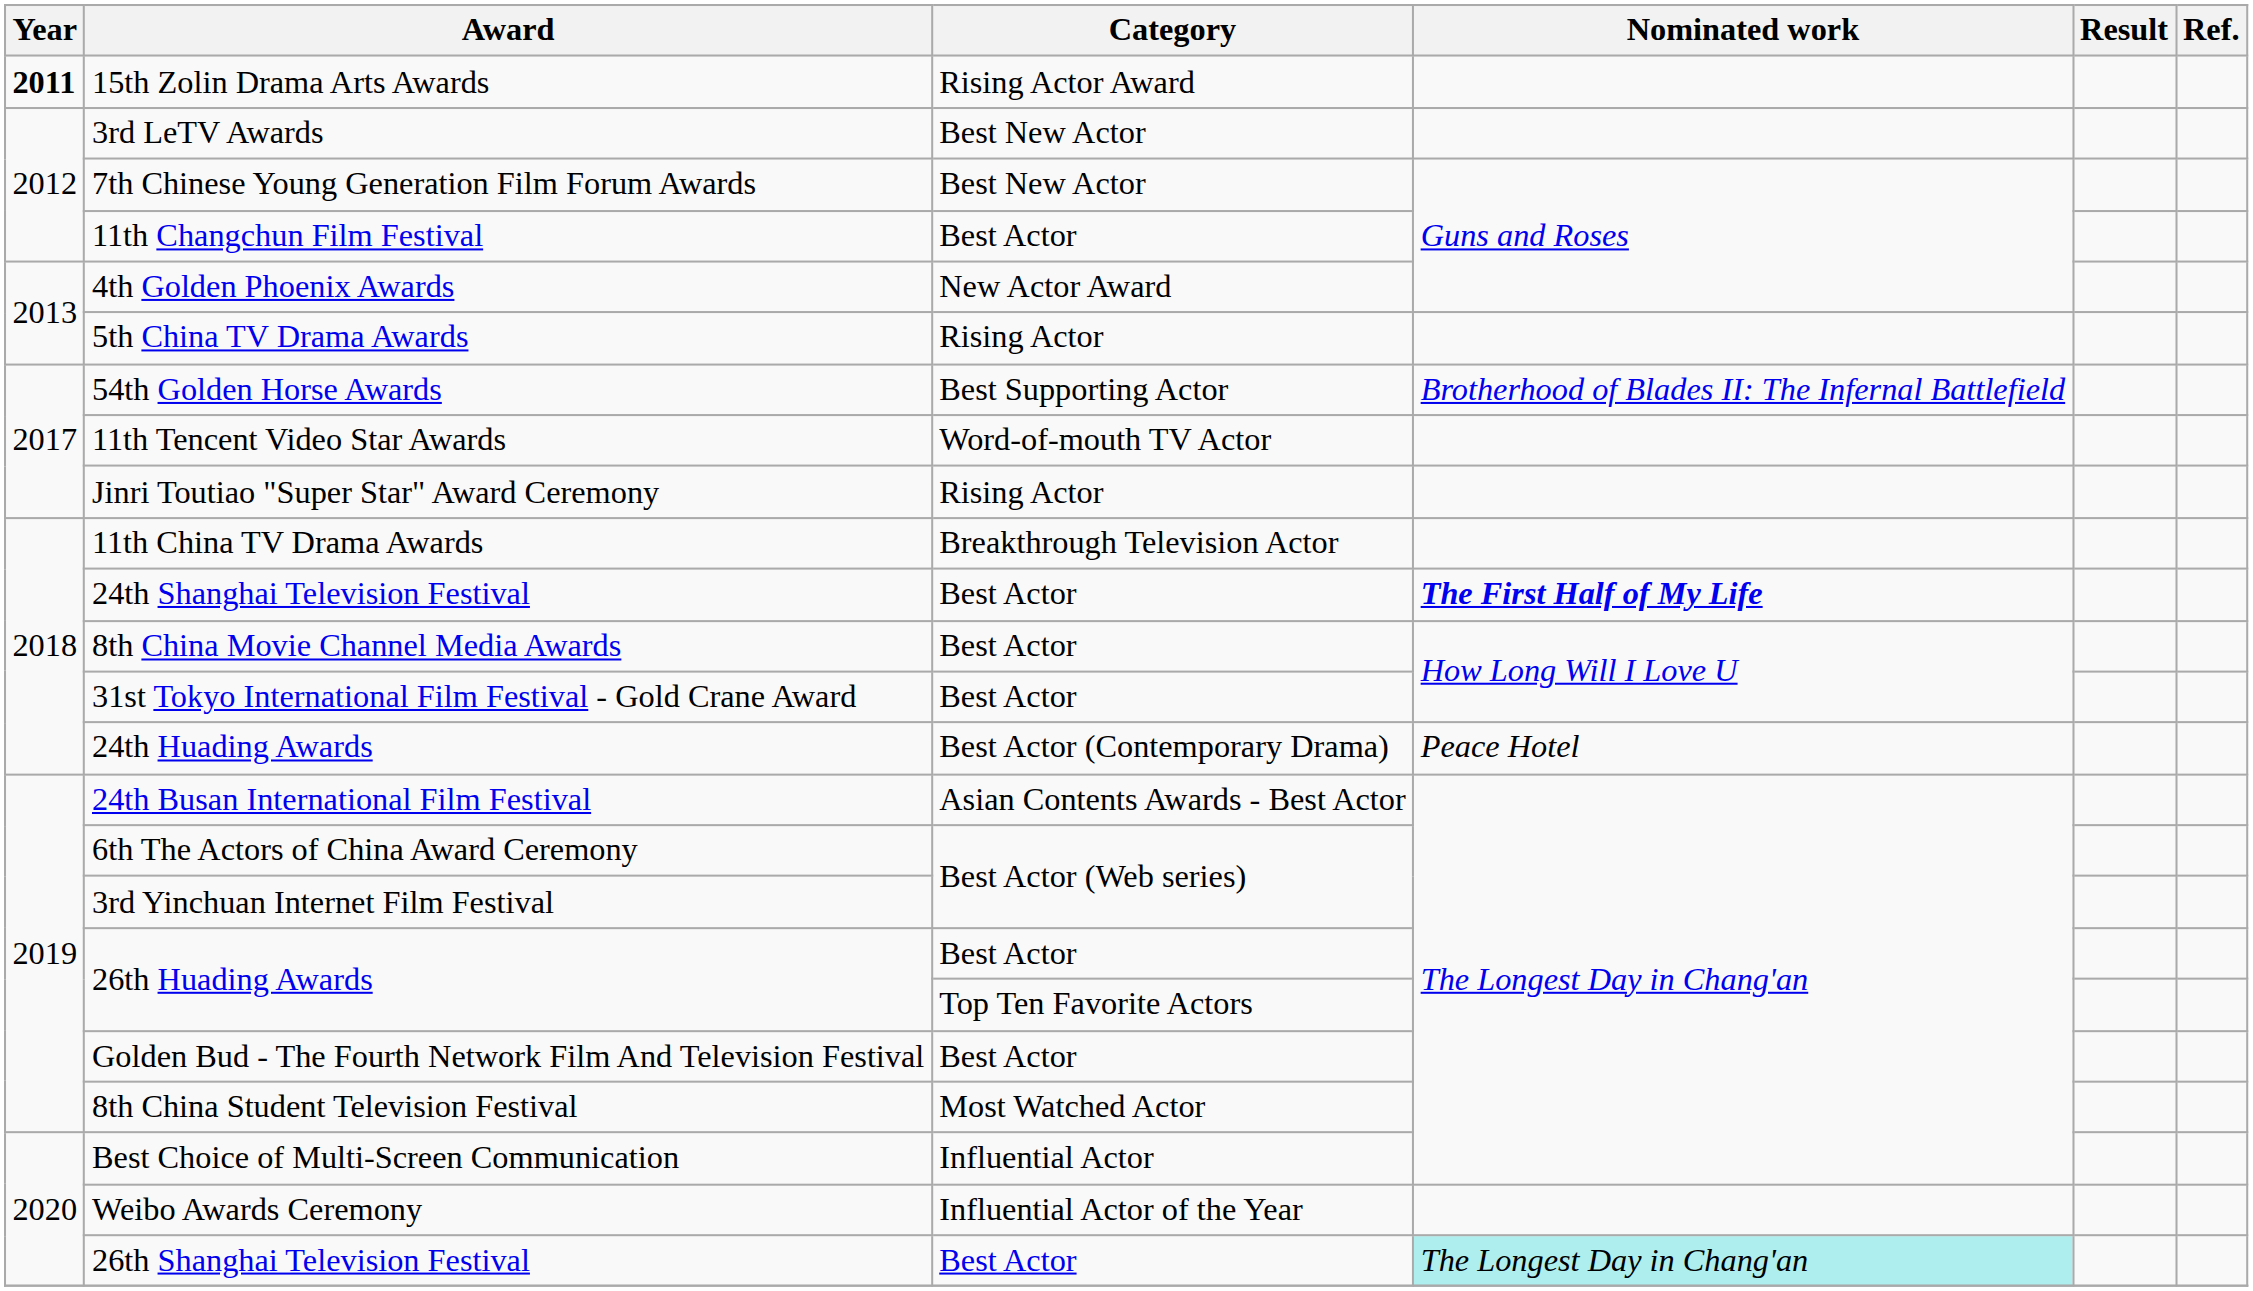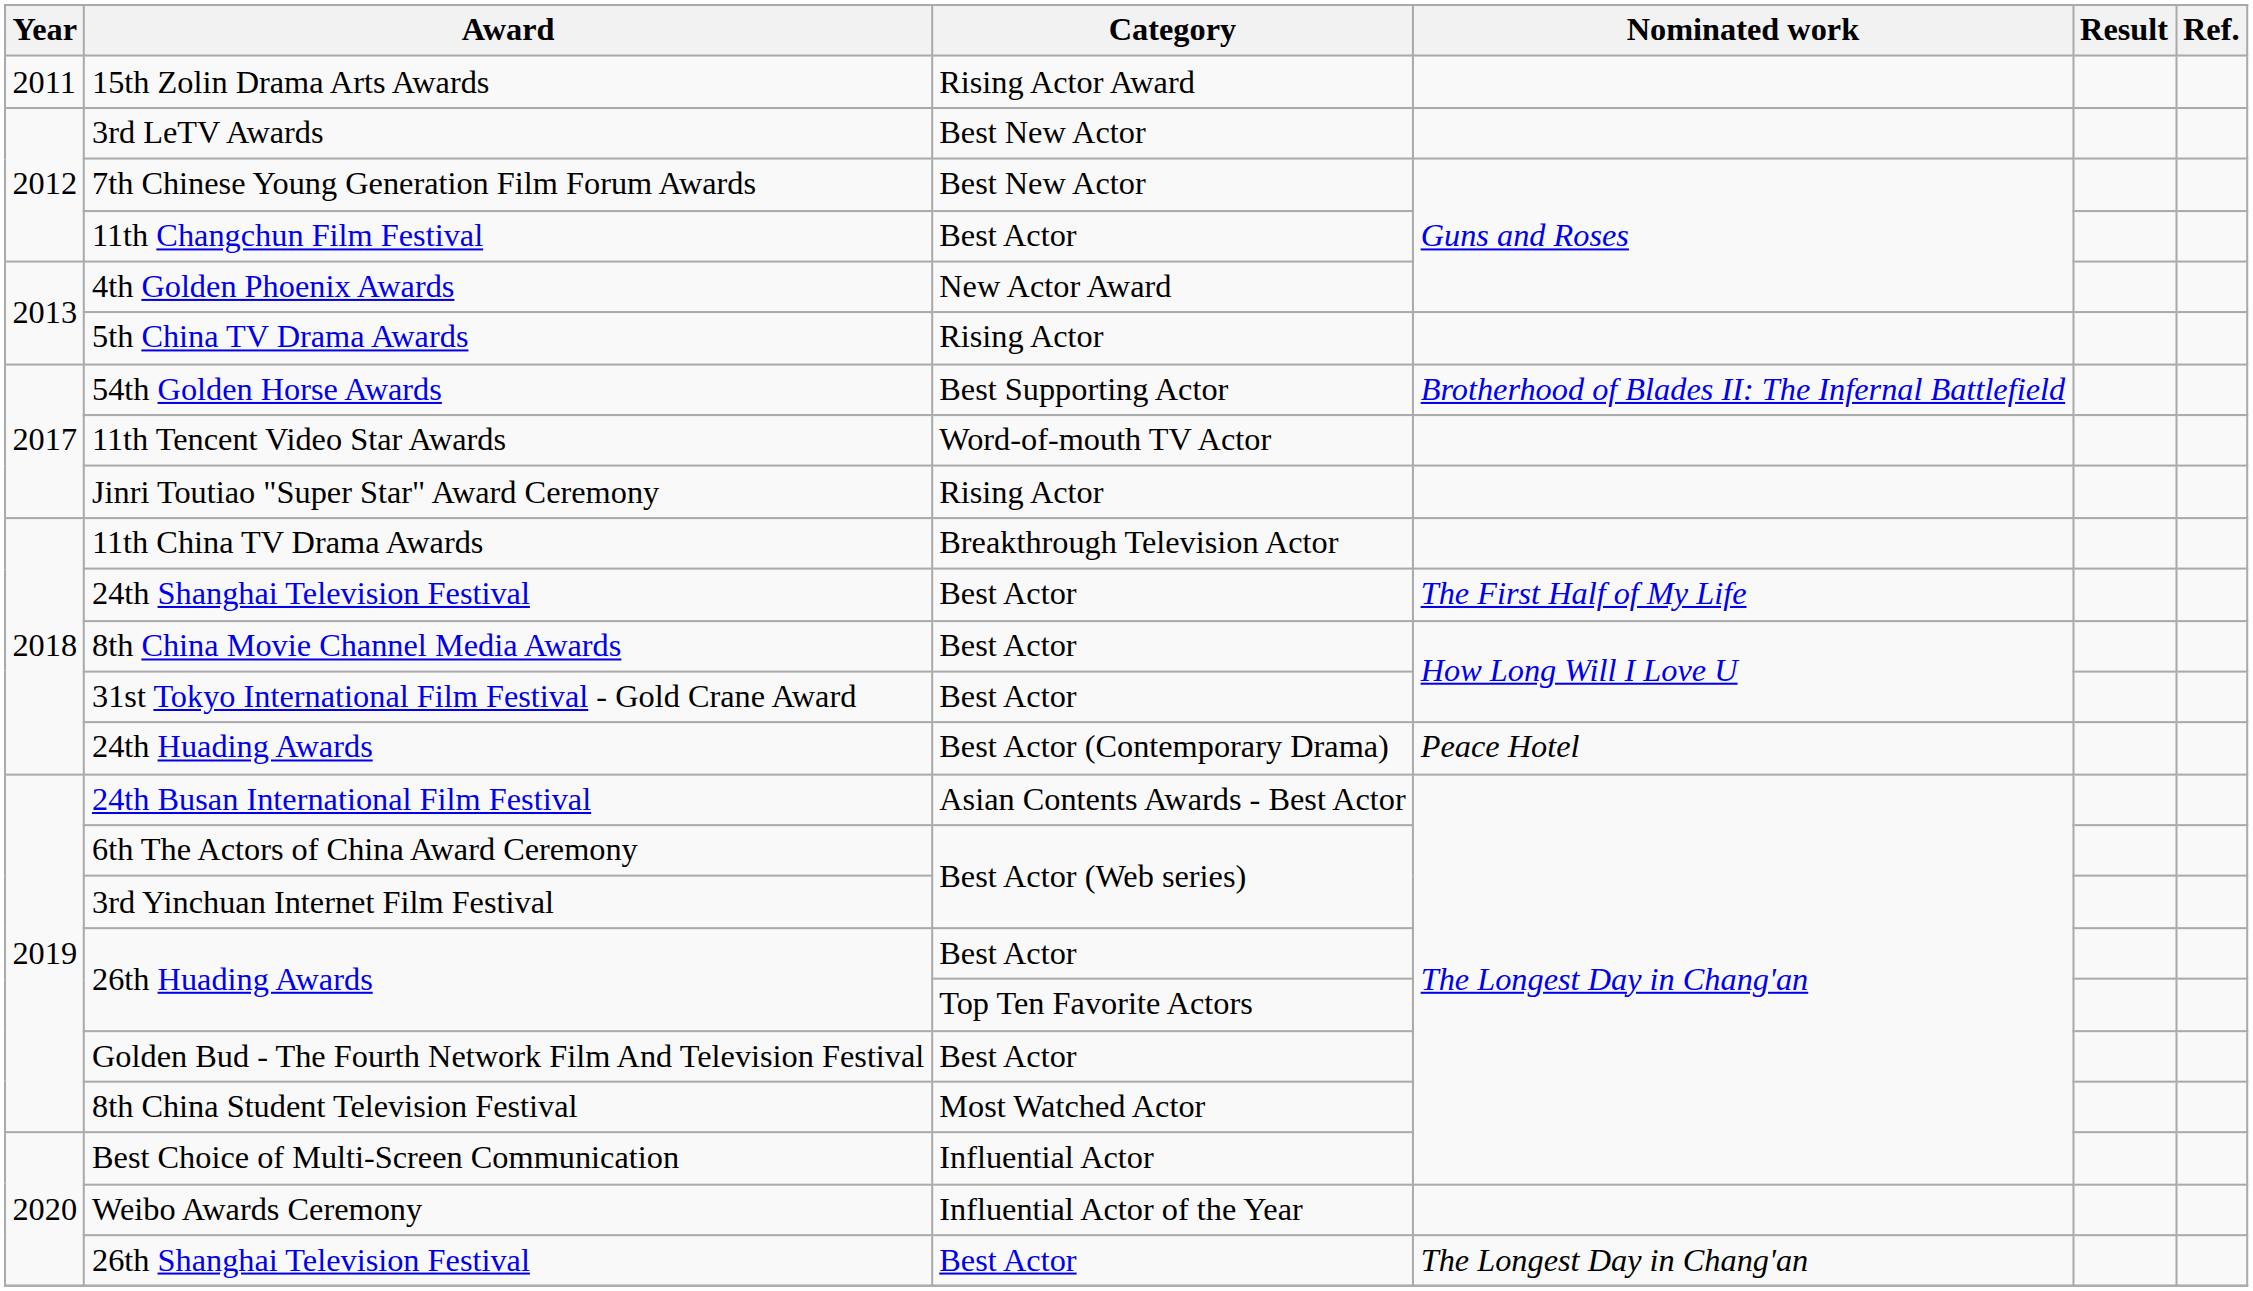(44, 81) bold -> (44, 81) normal
(1592, 593) bold -> (1584, 593) normal
(1614, 1260) paleturquoise background -> (1614, 1260) no background
